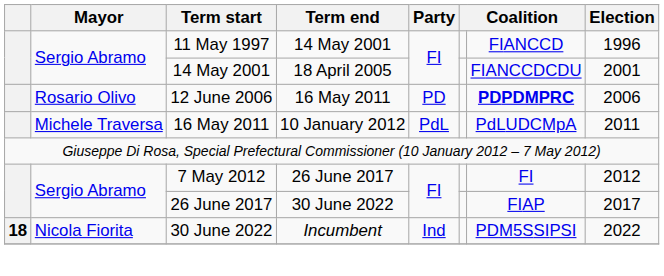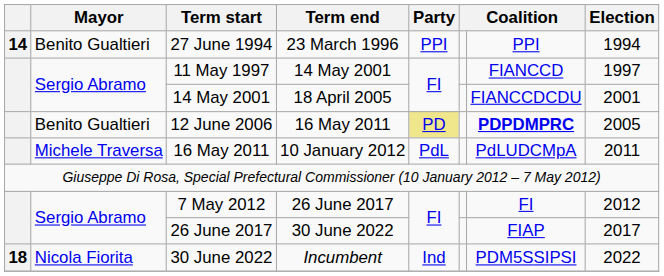+ row: (221, 44)
(622, 44) 1996 -> (622, 71) 1997
(85, 97) Rosario Olivo -> (92, 124) Benito Gualtieri
(434, 97) no background -> (434, 124) khaki background
(622, 97) 2006 -> (622, 124) 2005
